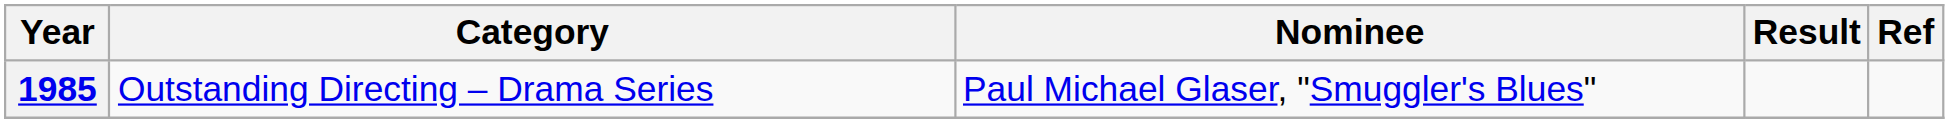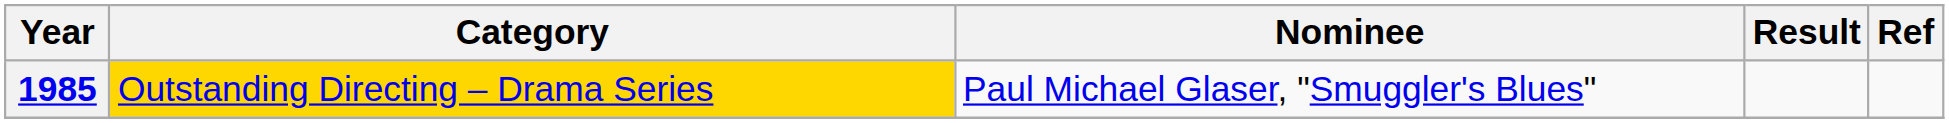(416, 88) no background -> (416, 88) gold background
